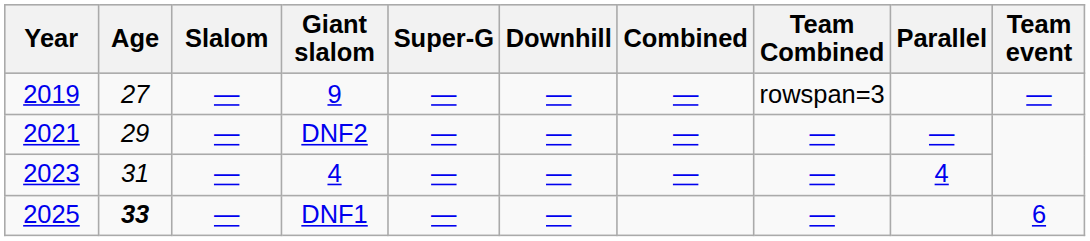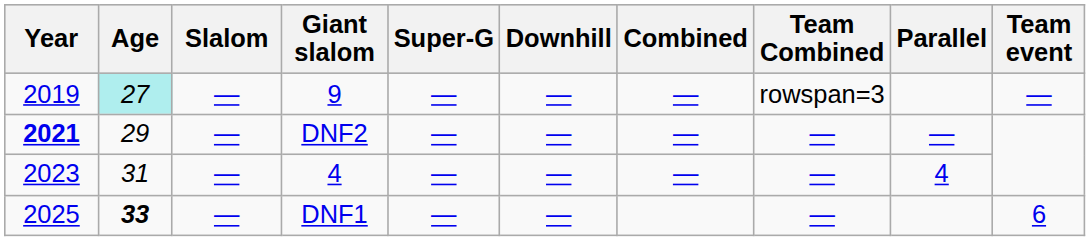(135, 93) no background -> (135, 93) paleturquoise background
(51, 133) normal -> (51, 133) bold
